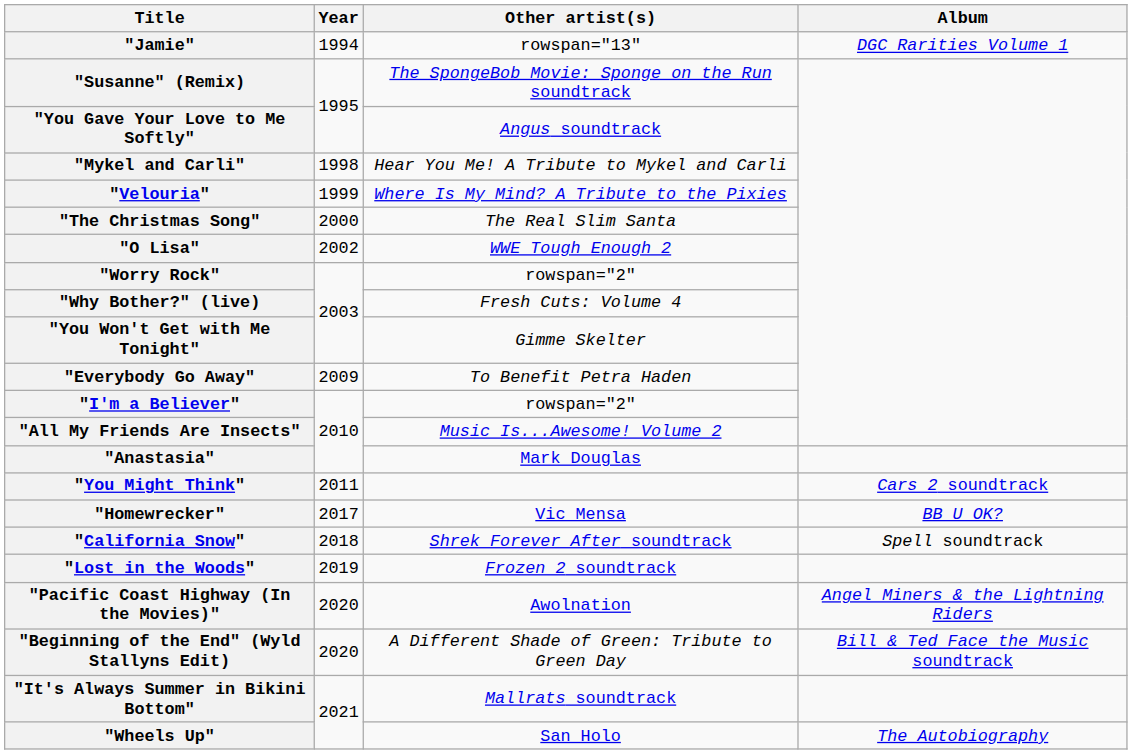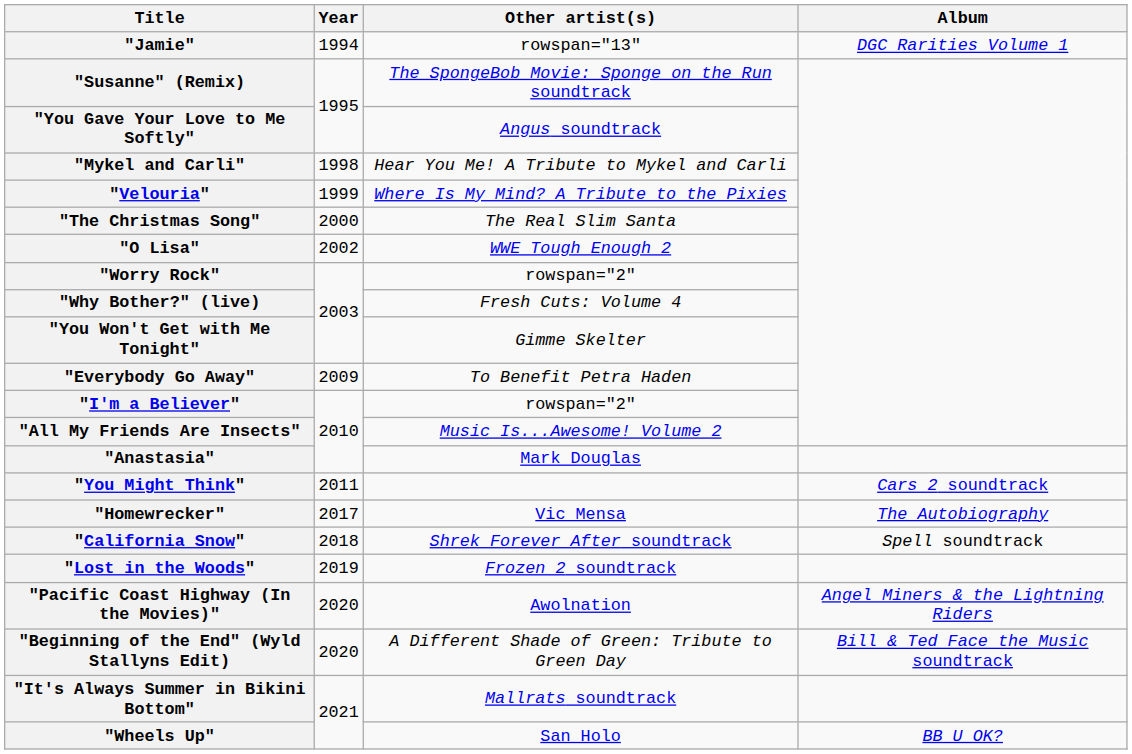(963, 514) BB U OK? -> (963, 514) The Autobiography
(963, 736) The Autobiography -> (963, 736) BB U OK?
